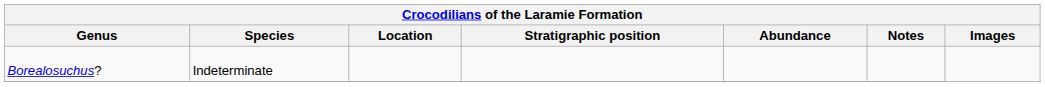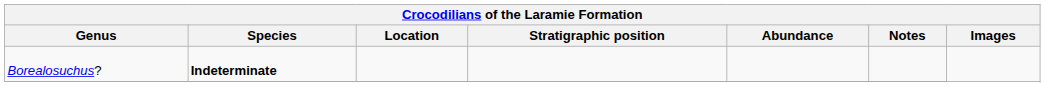(233, 71) normal -> (234, 71) bold
